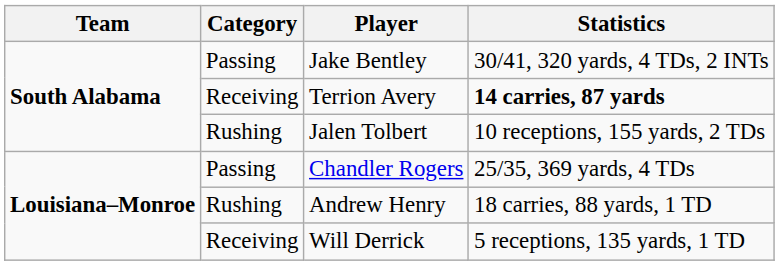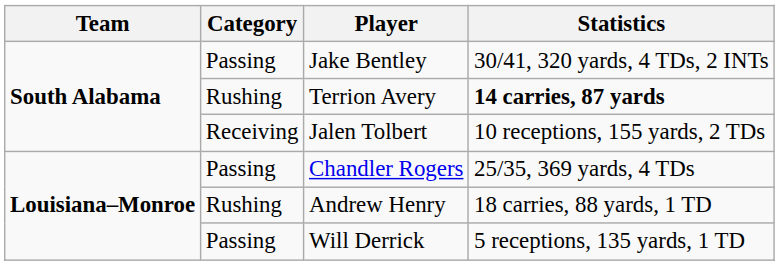(252, 96) Receiving -> (244, 96) Rushing
(244, 132) Rushing -> (252, 132) Receiving
(252, 241) Receiving -> (241, 241) Passing
